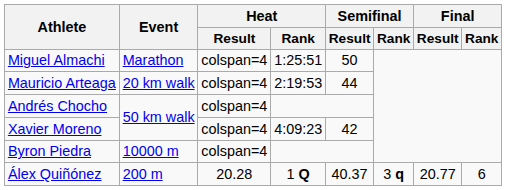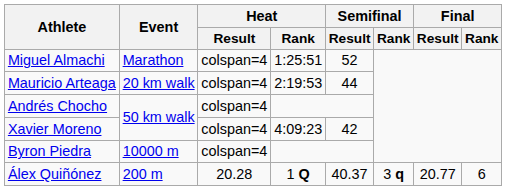(350, 60) 50 -> (350, 60) 52
